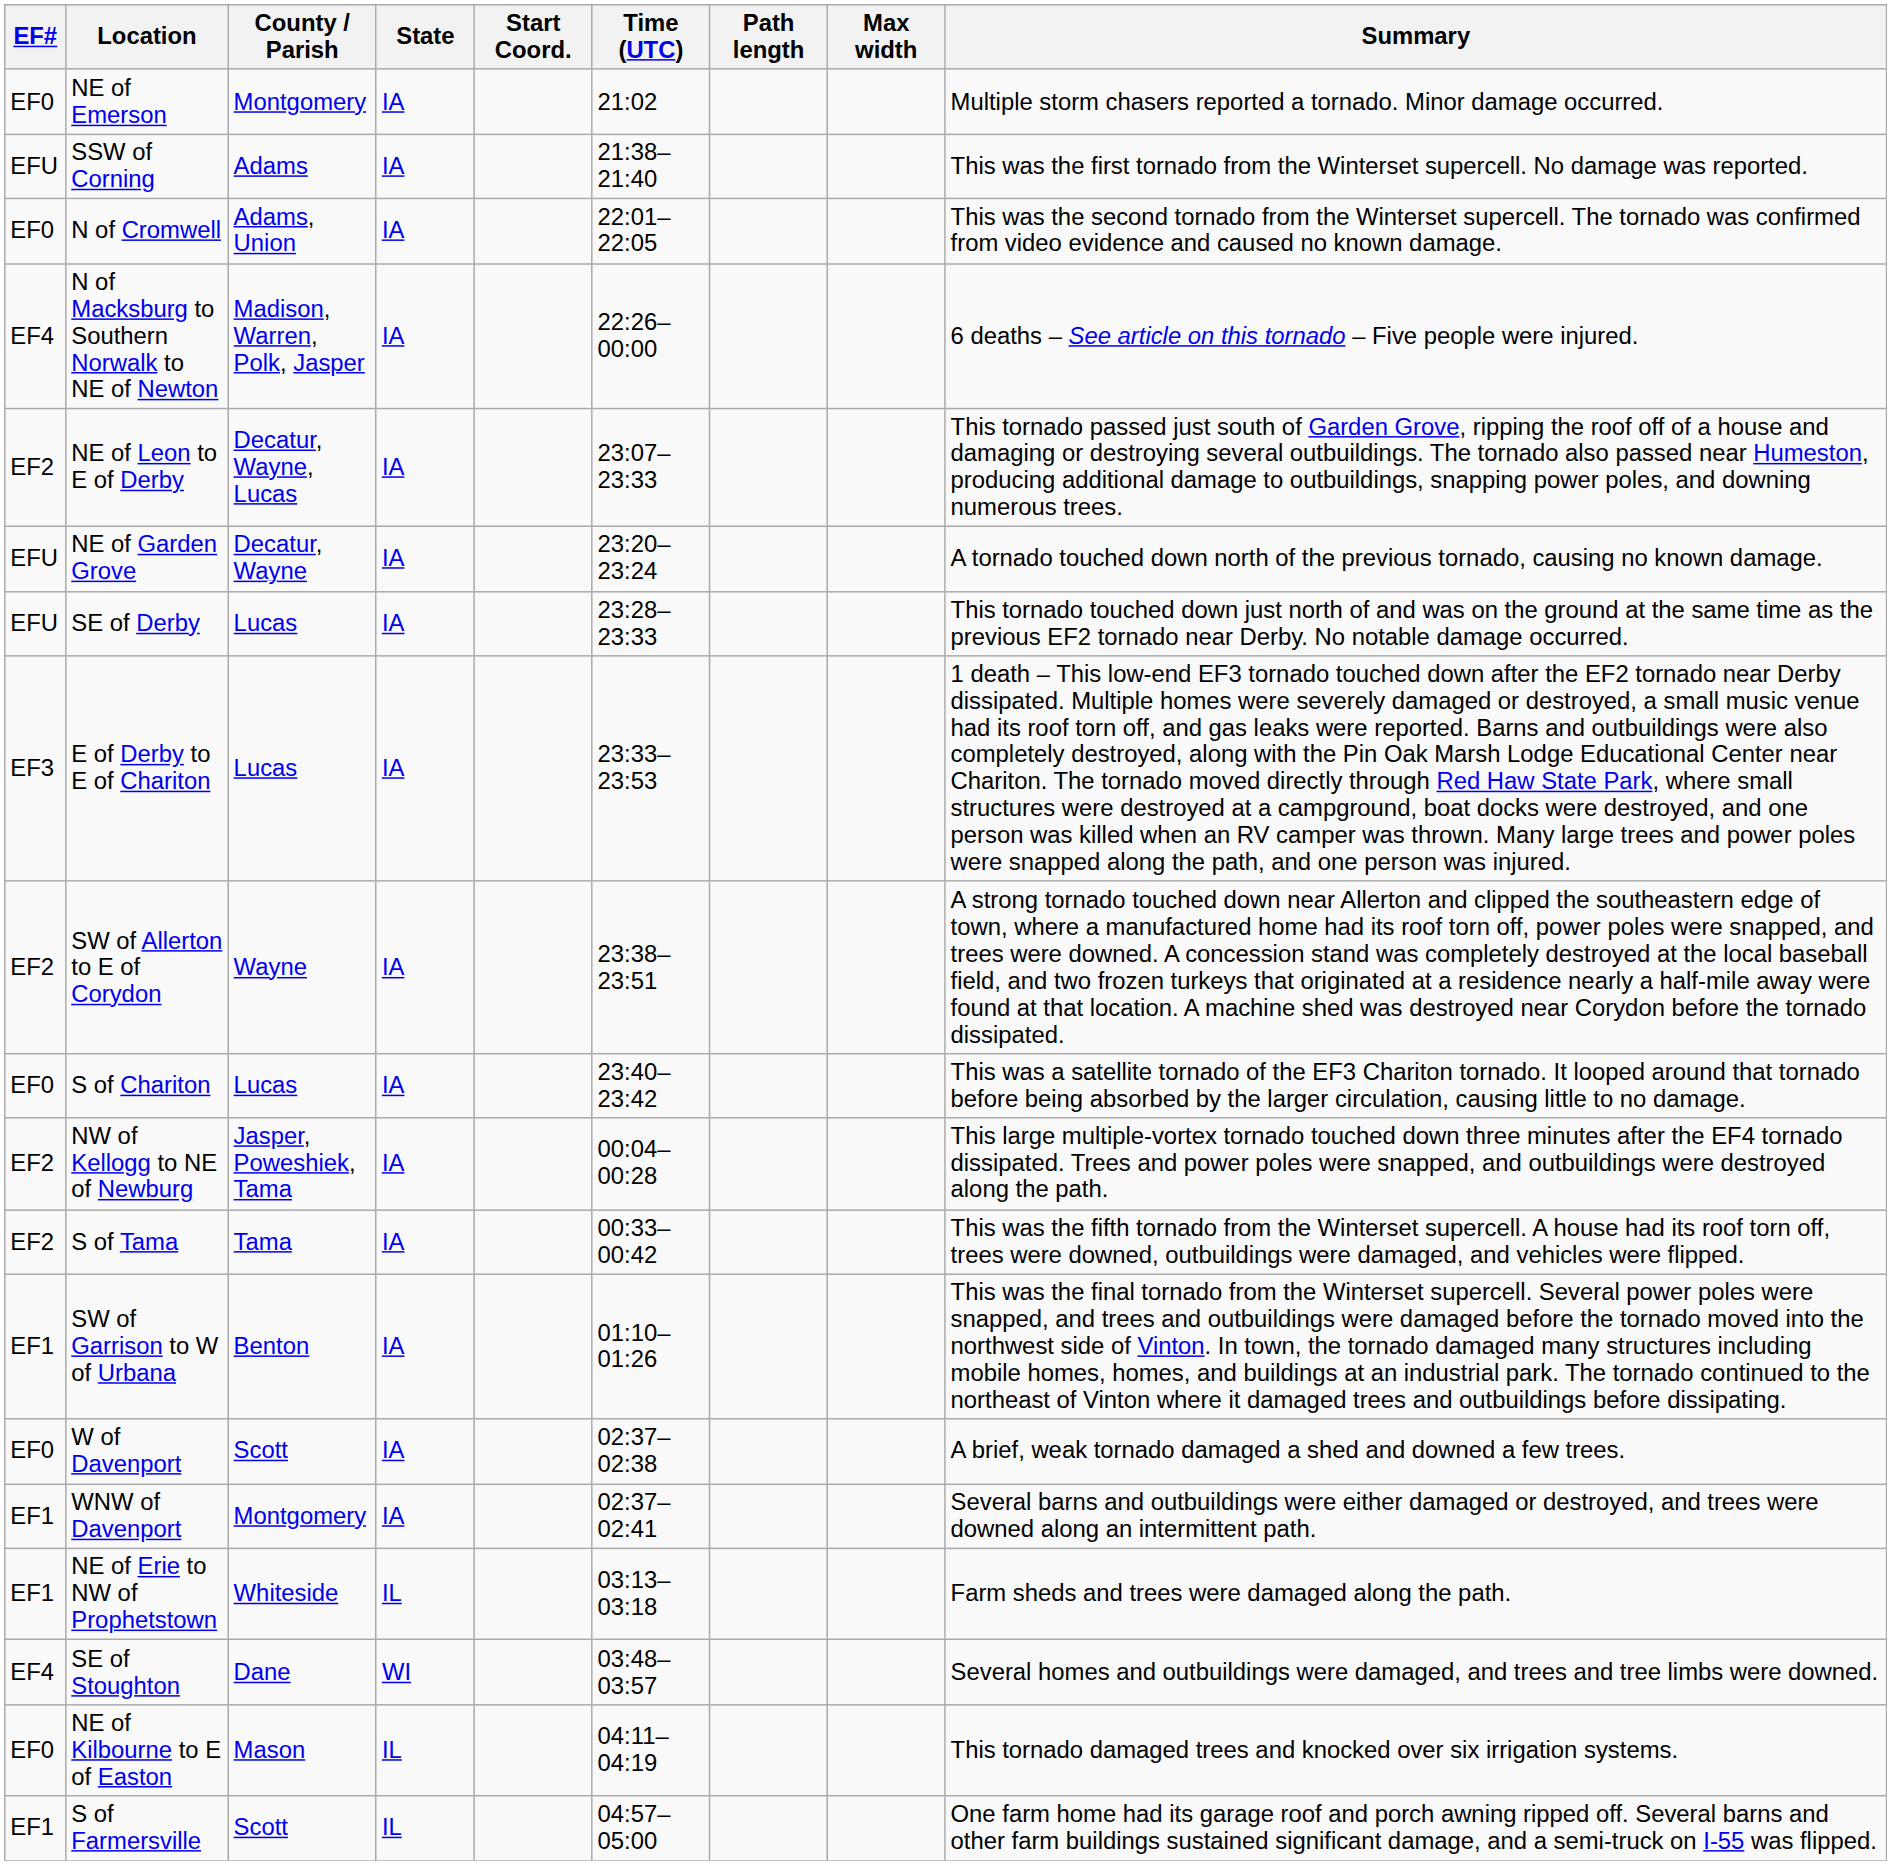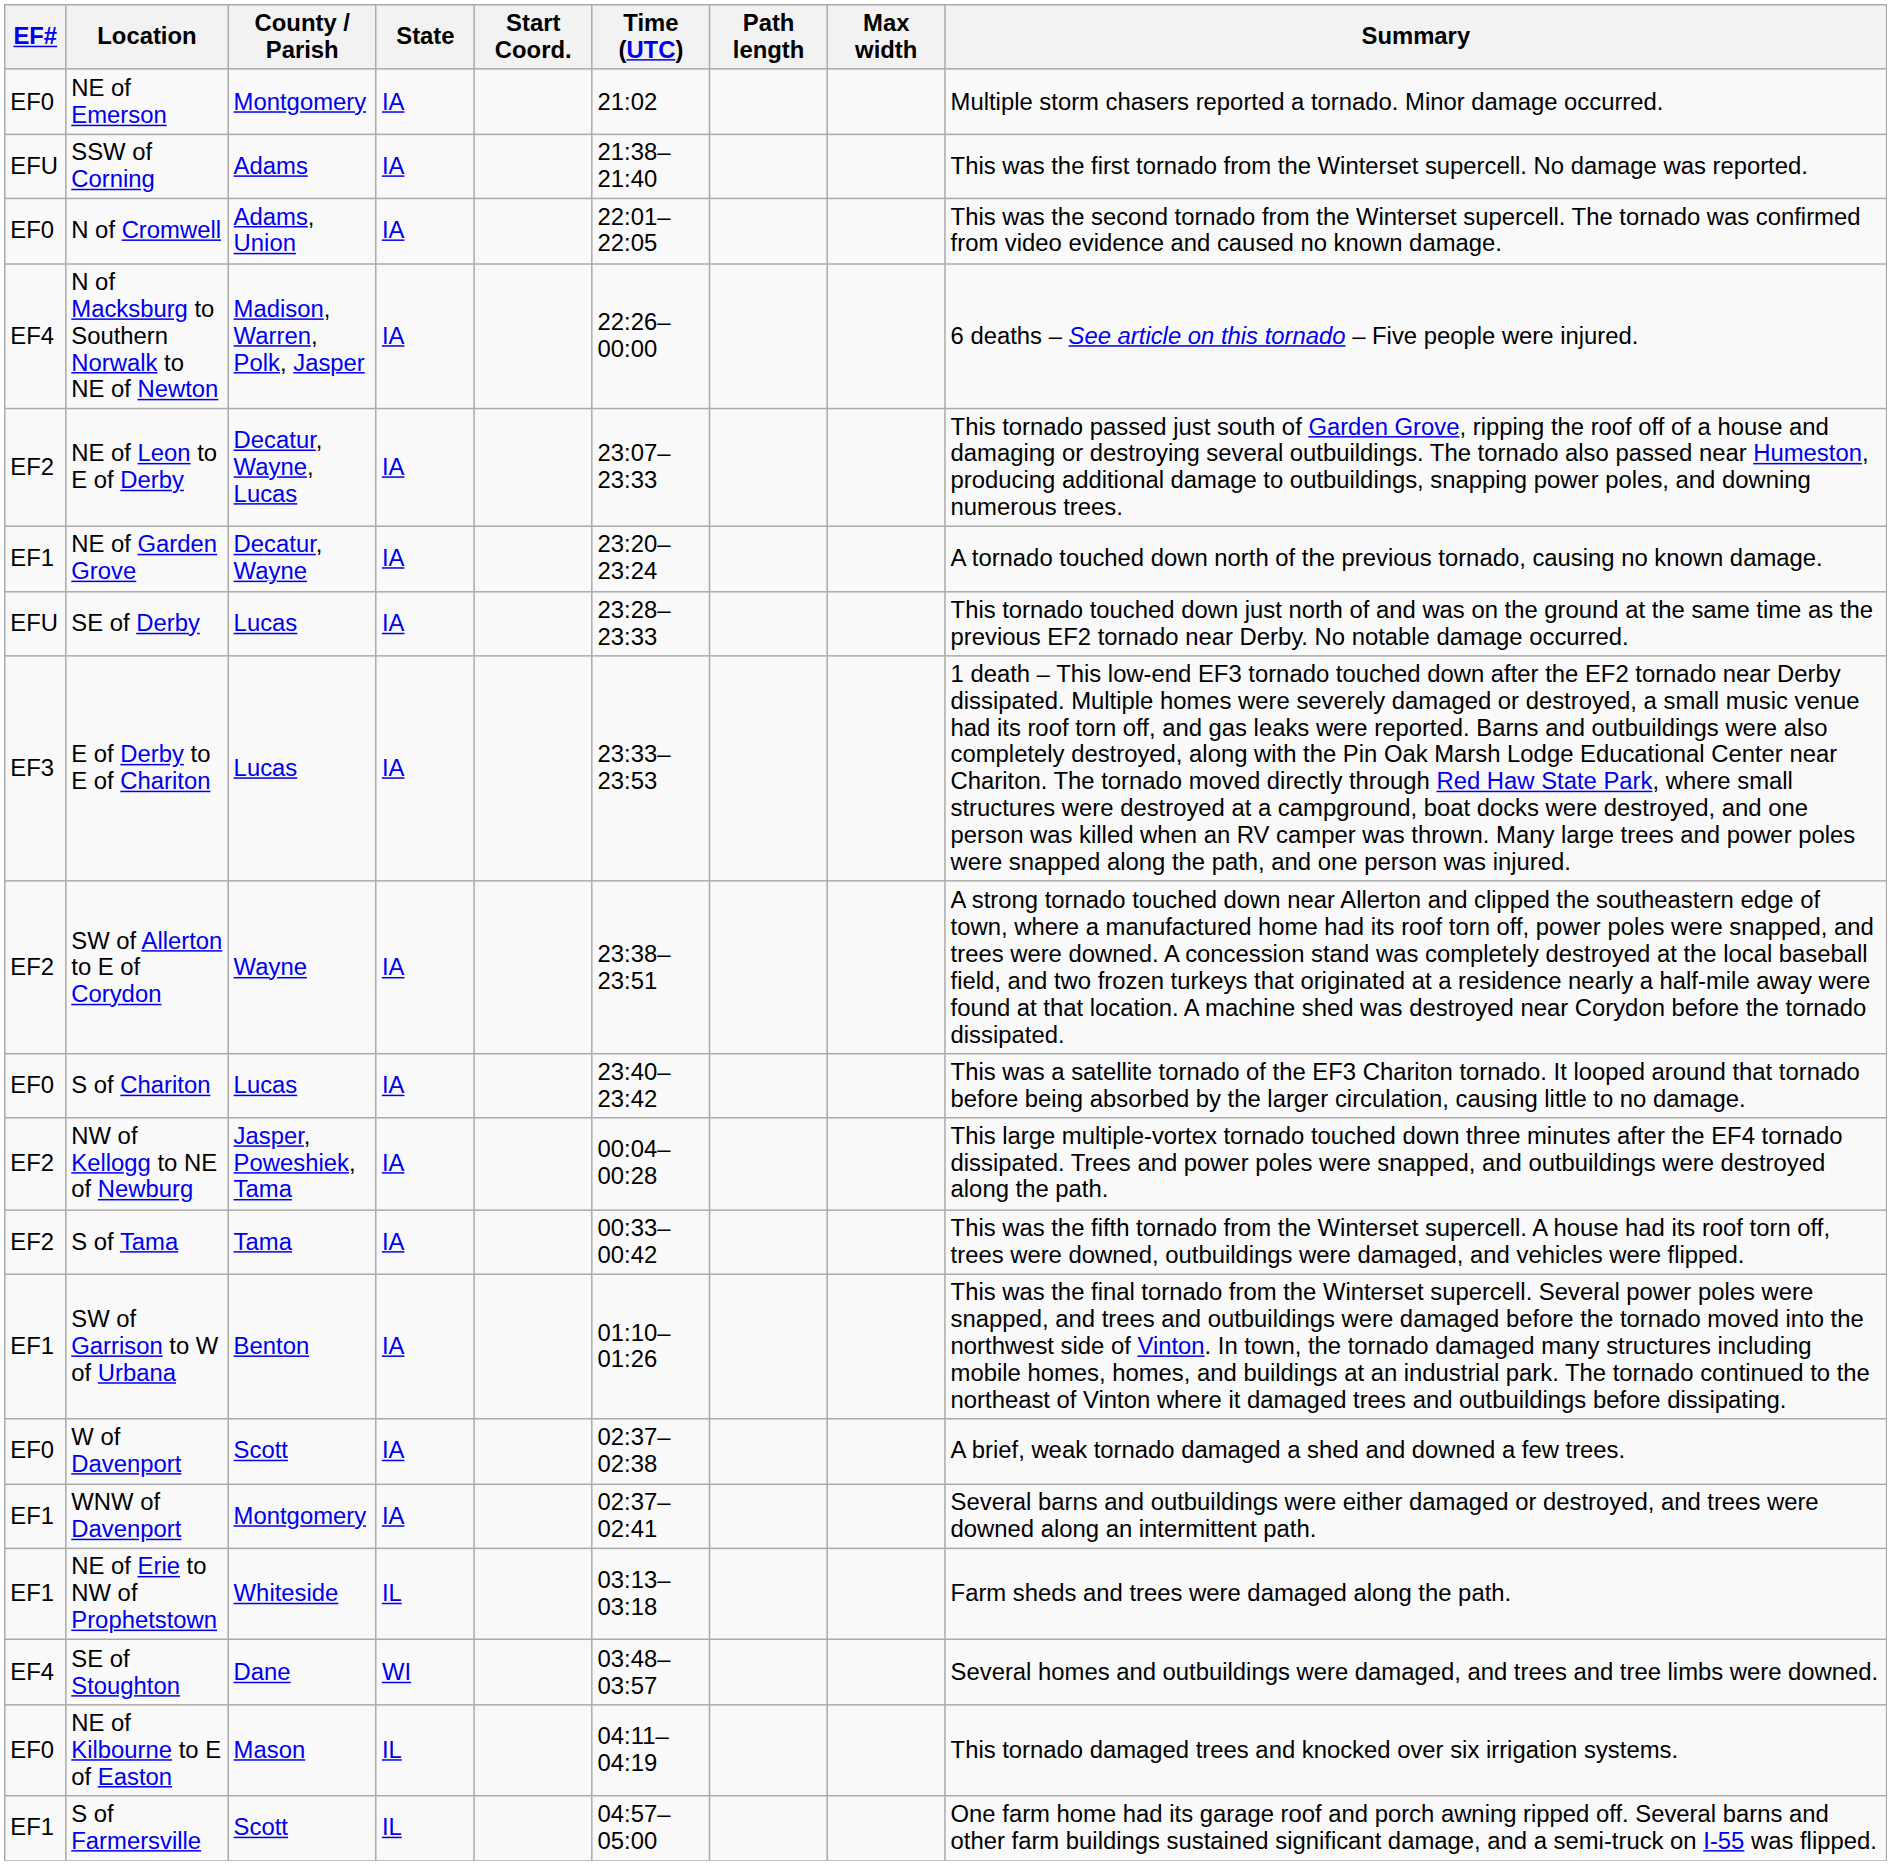(34, 558) EFU -> (32, 558) EF1
